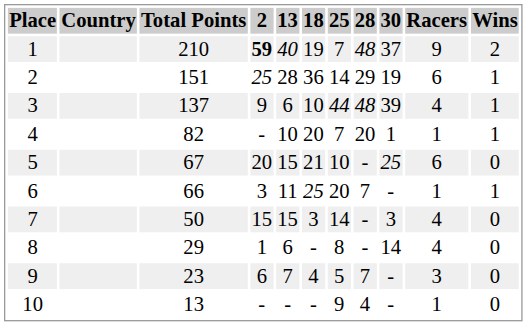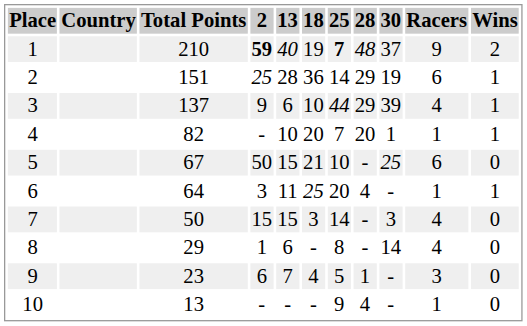(339, 49) normal -> (339, 49) bold
(365, 105) 48 -> (365, 105) 29
(262, 162) 20 -> (262, 162) 50
(194, 190) 66 -> (194, 190) 64
(365, 190) 7 -> (365, 190) 4
(365, 276) 7 -> (365, 276) 1
